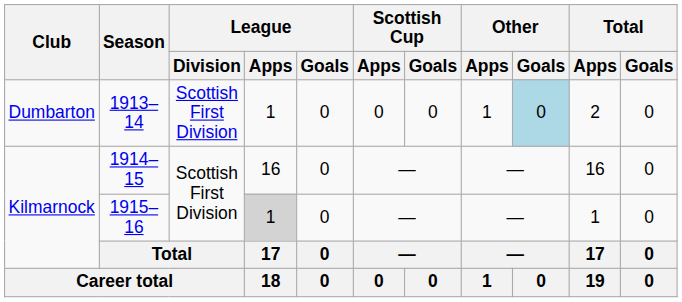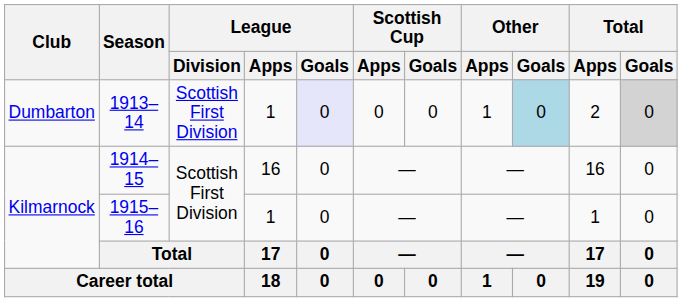(325, 112) no background -> (325, 112) lavender background
(649, 112) no background -> (649, 112) lightgrey background
(271, 217) lightgrey background -> (271, 217) no background
